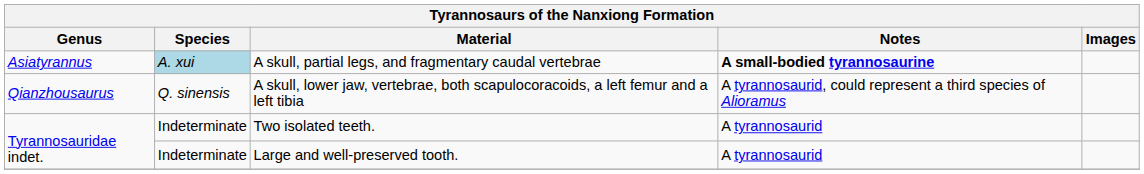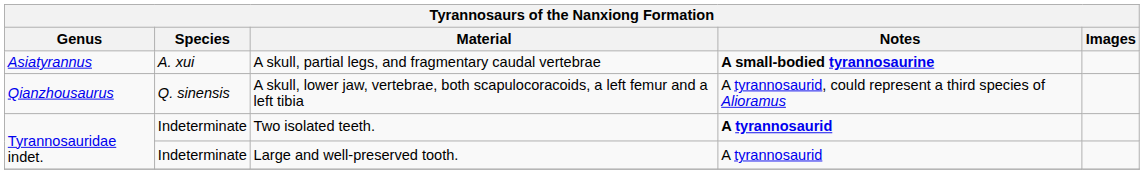(176, 62) lightblue background -> (176, 62) no background
(772, 127) normal -> (777, 127) bold
